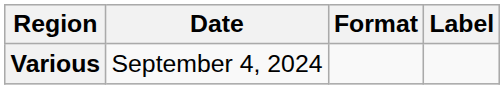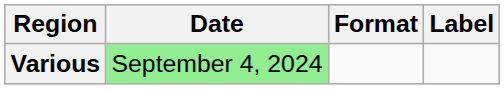(217, 63) no background -> (217, 63) lightgreen background
